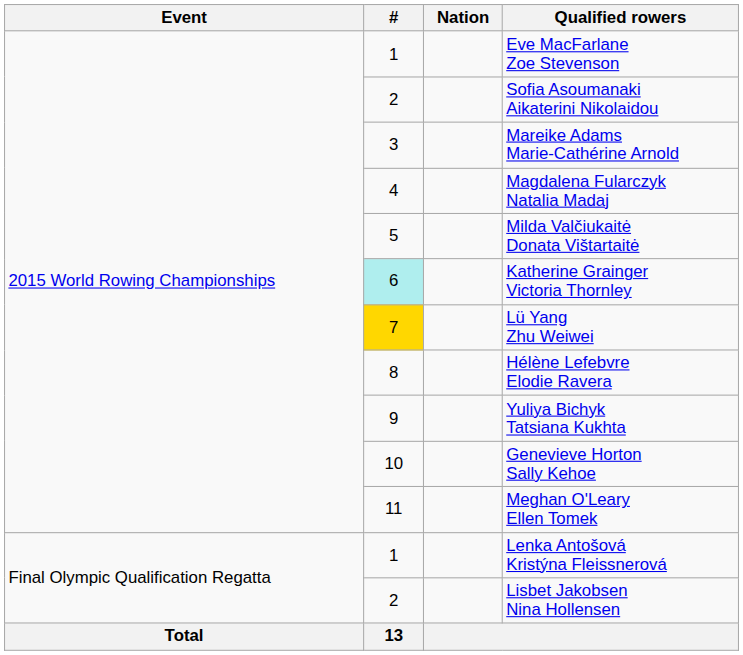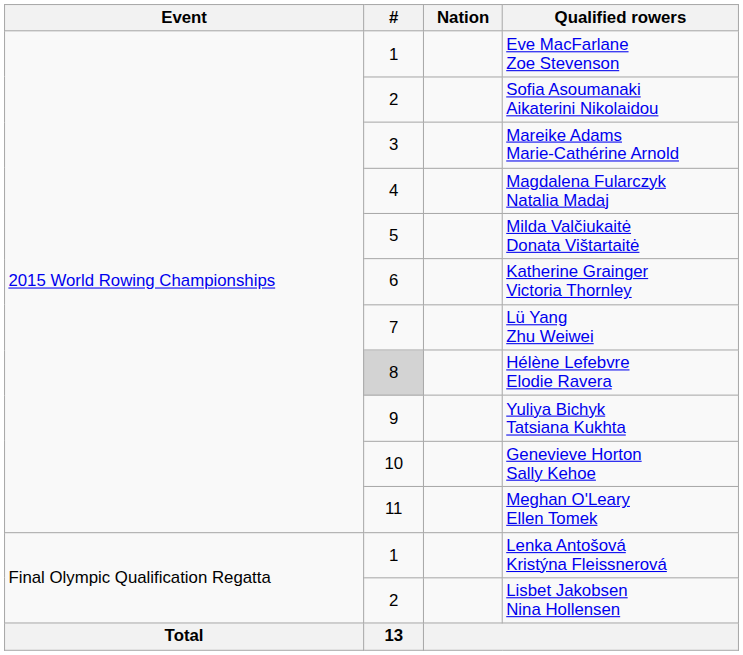(394, 281) paleturquoise background -> (394, 281) no background
(394, 327) gold background -> (394, 327) no background
(394, 372) no background -> (394, 372) lightgrey background
